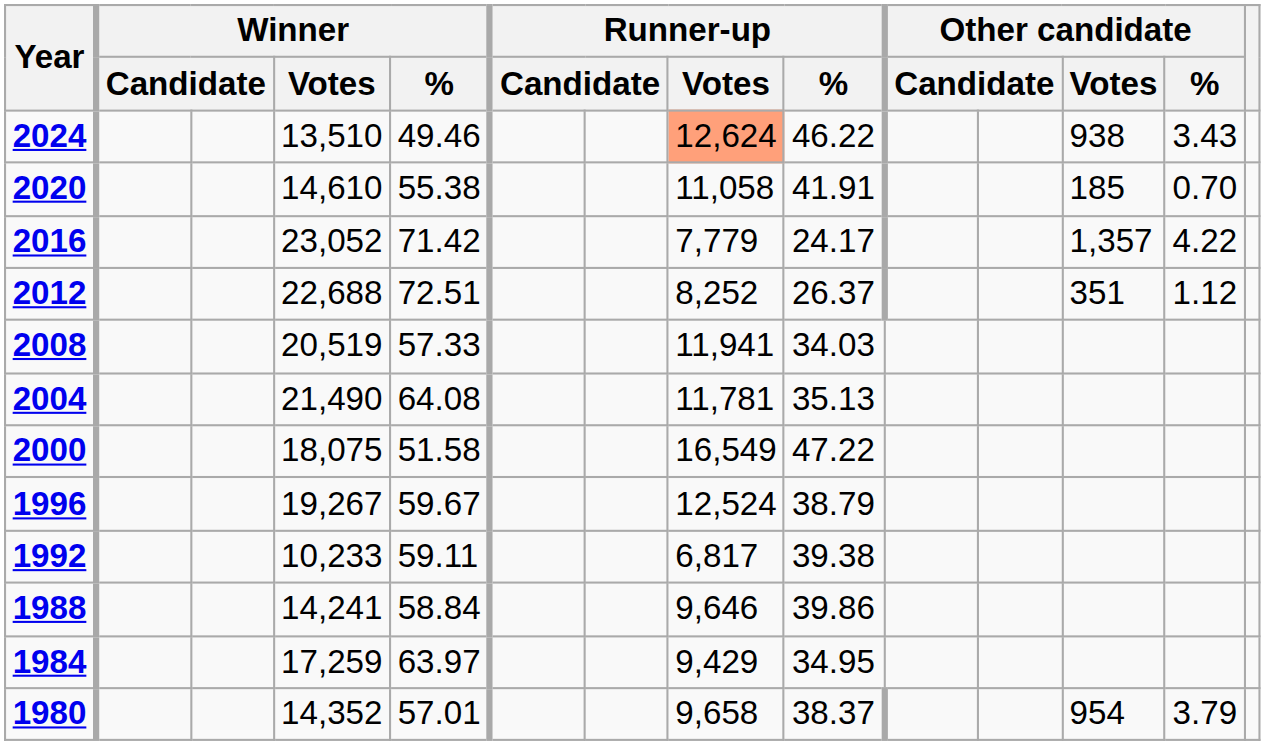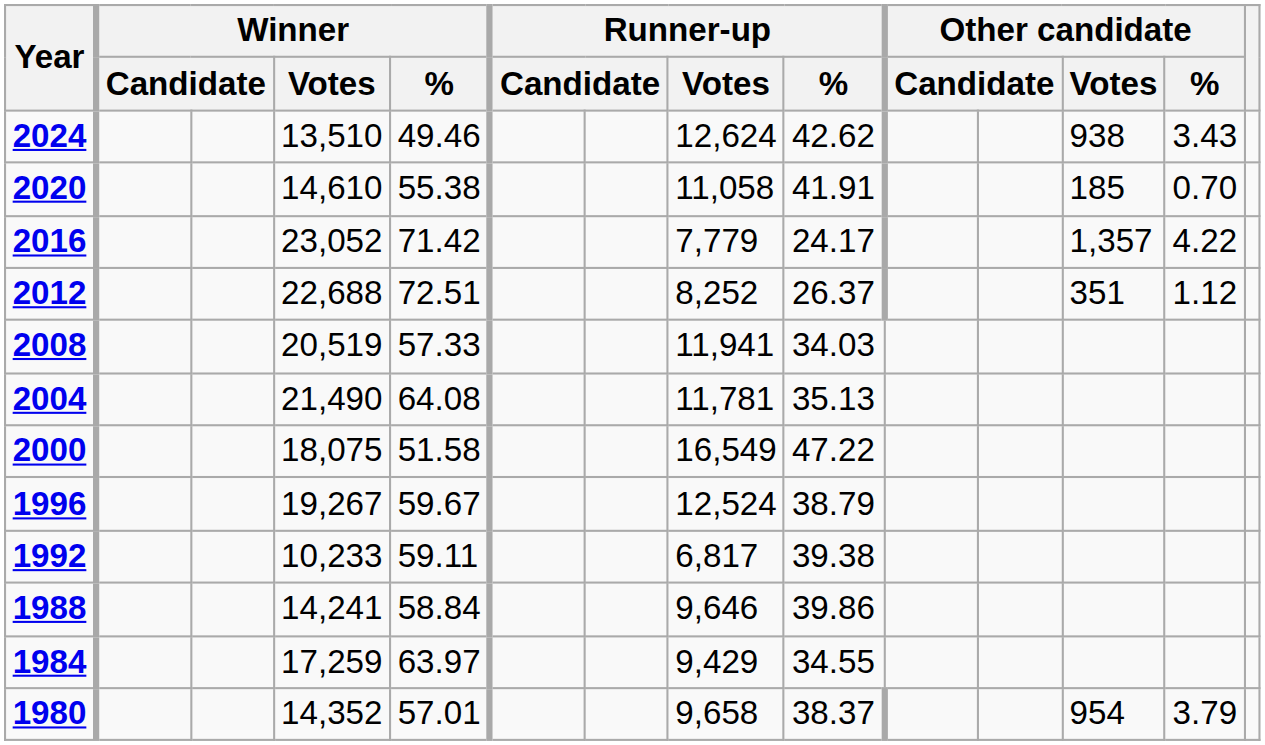(726, 135) lightsalmon background -> (726, 135) no background
(833, 135) 46.22 -> (833, 135) 42.62
(833, 661) 34.95 -> (833, 661) 34.55
